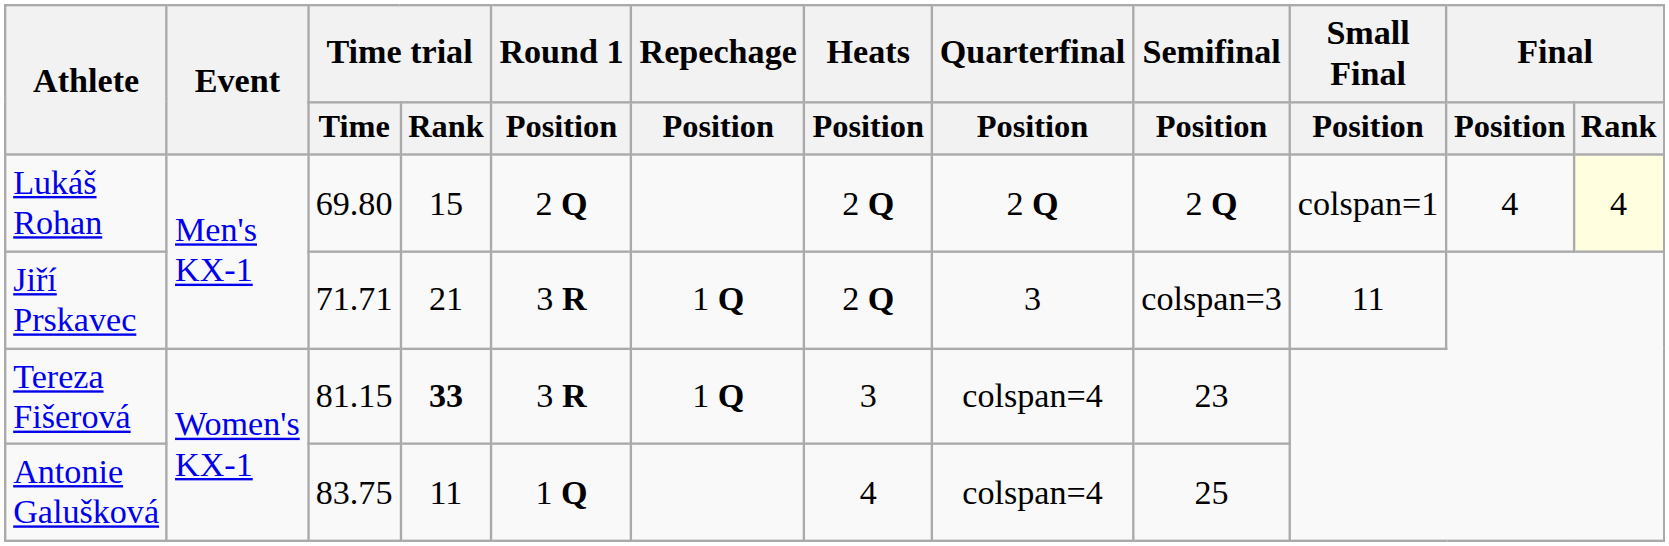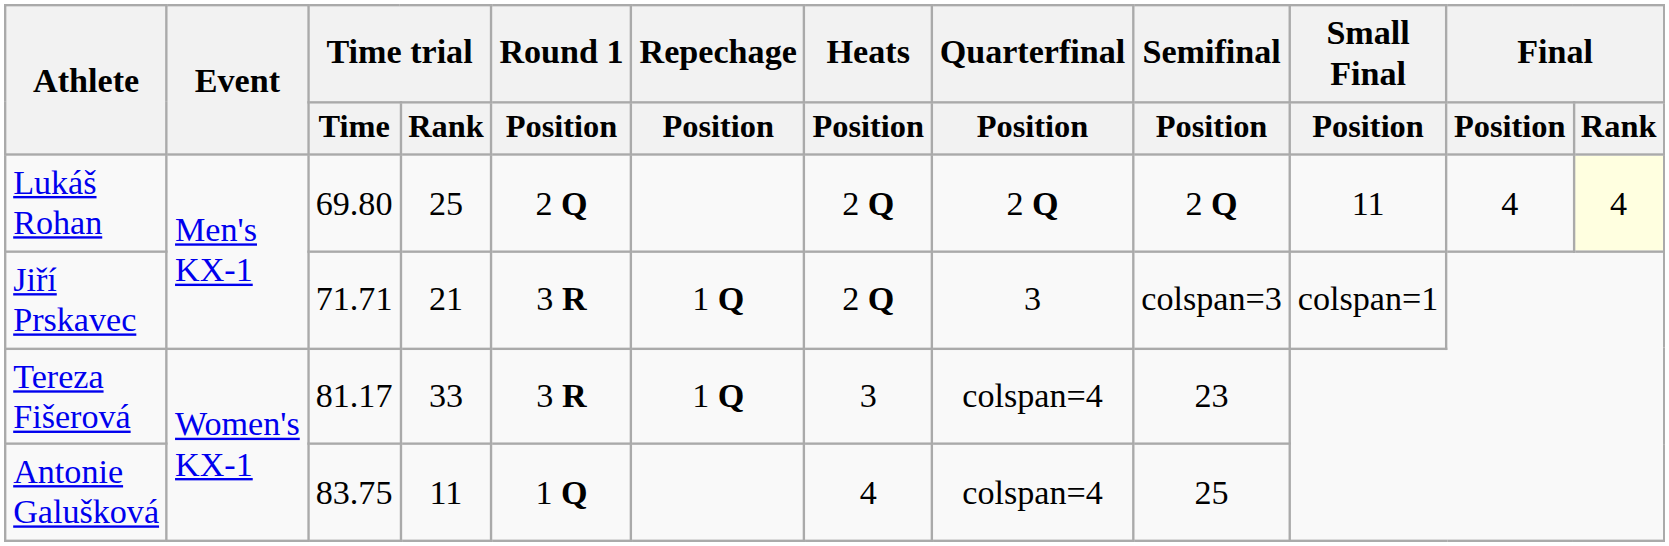(446, 203) 15 -> (446, 203) 25
(1368, 203) colspan=1 -> (1368, 203) 11
(1368, 299) 11 -> (1368, 299) colspan=1
(354, 396) 81.15 -> (354, 396) 81.17
(446, 396) bold -> (446, 396) normal
